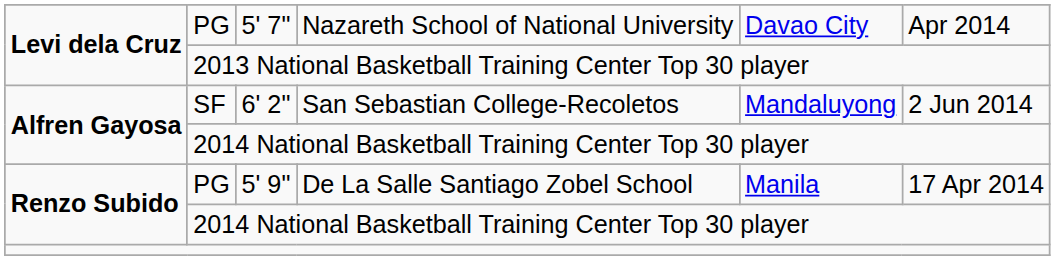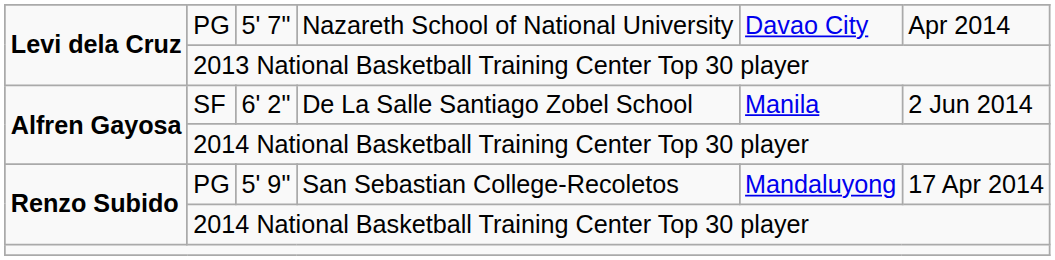(490, 105) San Sebastian College-Recoletos -> (497, 105) De La Salle Santiago Zobel School
(821, 105) Mandaluyong -> (782, 105) Manila
(497, 184) De La Salle Santiago Zobel School -> (490, 184) San Sebastian College-Recoletos
(782, 184) Manila -> (821, 184) Mandaluyong
